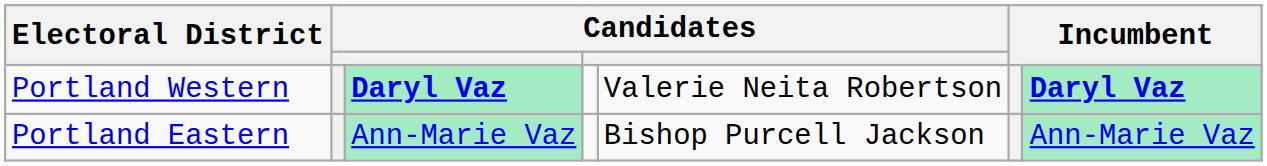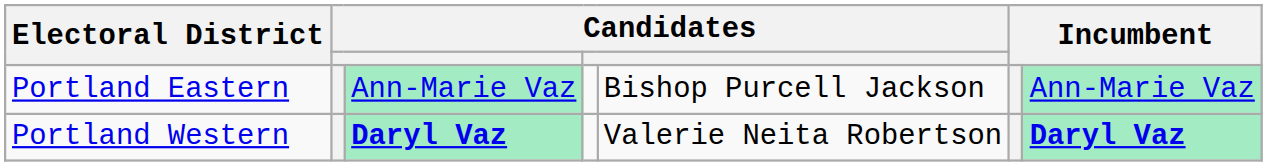rows swapped: (151, 136) <-> (151, 89)
